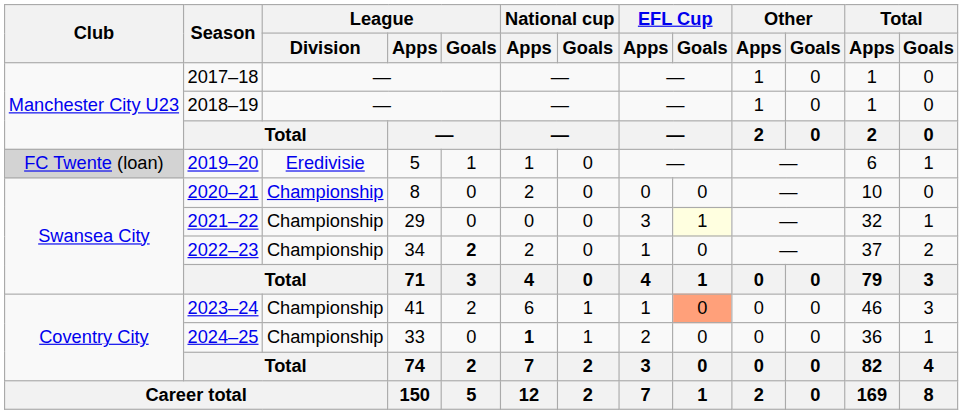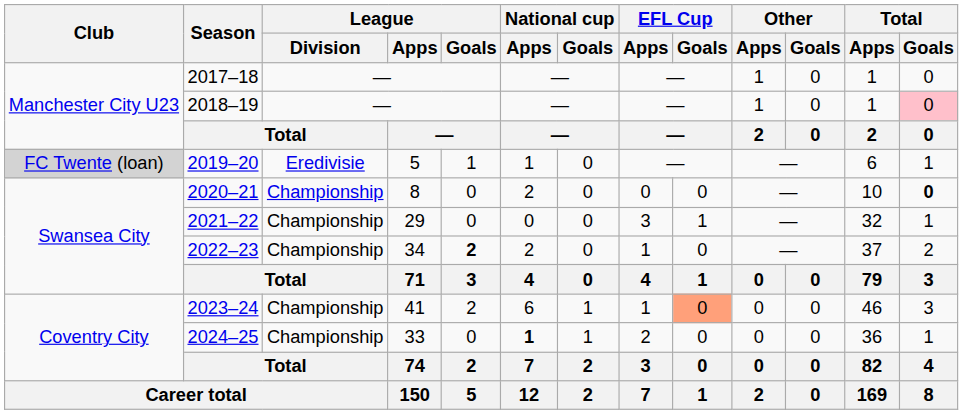(928, 105) no background -> (928, 105) pink background
(928, 192) normal -> (928, 192) bold
(702, 221) lightyellow background -> (702, 221) no background
